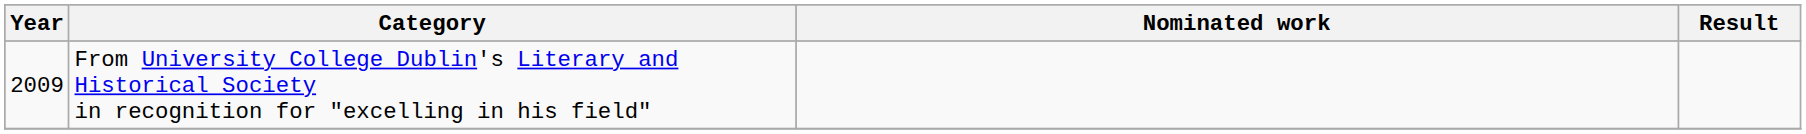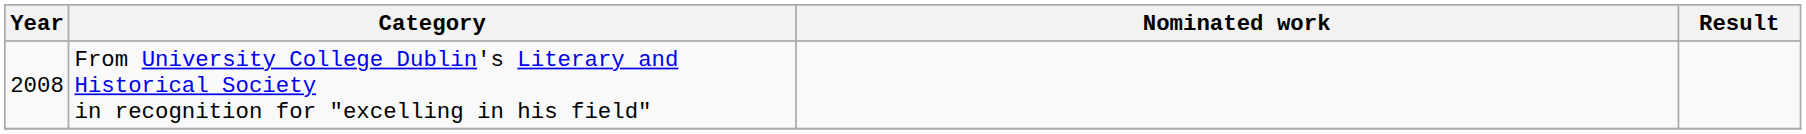(37, 85) 2009 -> (37, 85) 2008
